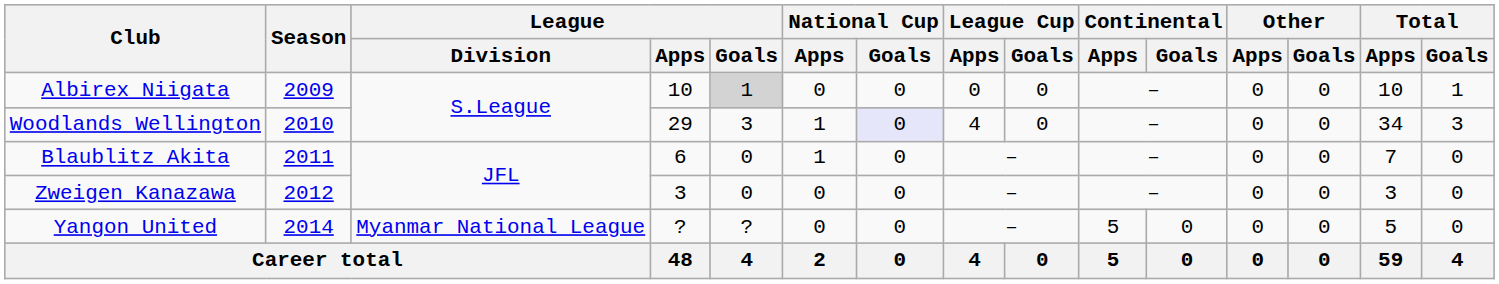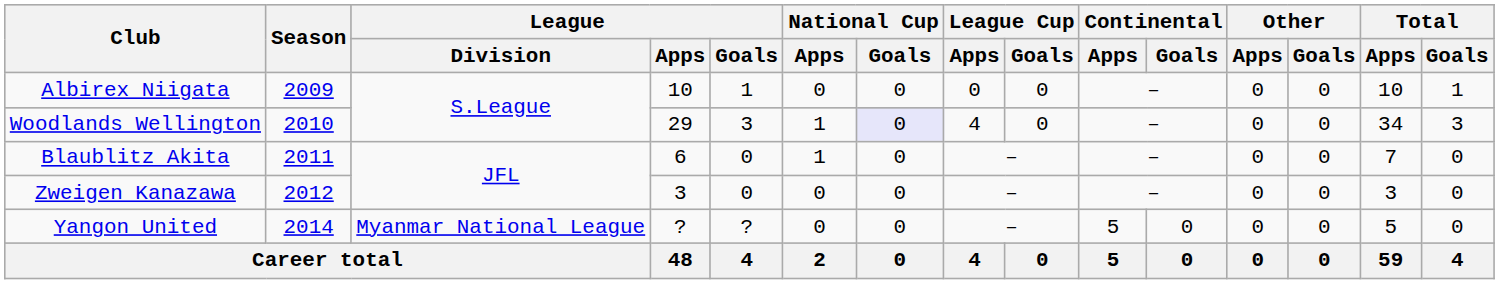(747, 90) lightgrey background -> (747, 90) no background
